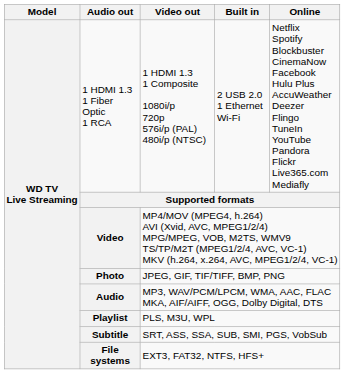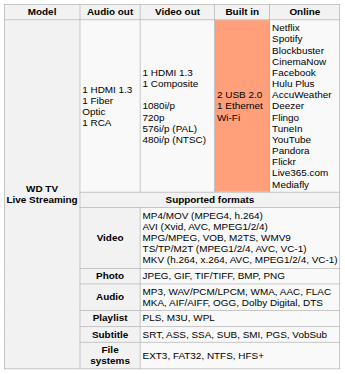(240, 106) no background -> (240, 106) lightsalmon background
